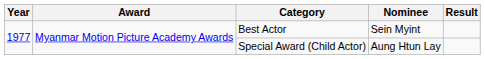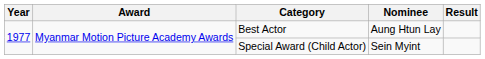(395, 29) Sein Myint -> (406, 29) Aung Htun Lay
(406, 46) Aung Htun Lay -> (395, 46) Sein Myint
